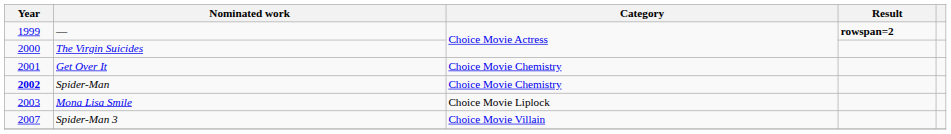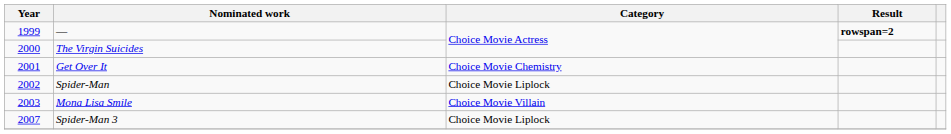(29, 84) bold -> (29, 84) normal
(505, 84) Choice Movie Chemistry -> (499, 84) Choice Movie Liplock
(499, 102) Choice Movie Liplock -> (497, 102) Choice Movie Villain
(497, 119) Choice Movie Villain -> (499, 119) Choice Movie Liplock
